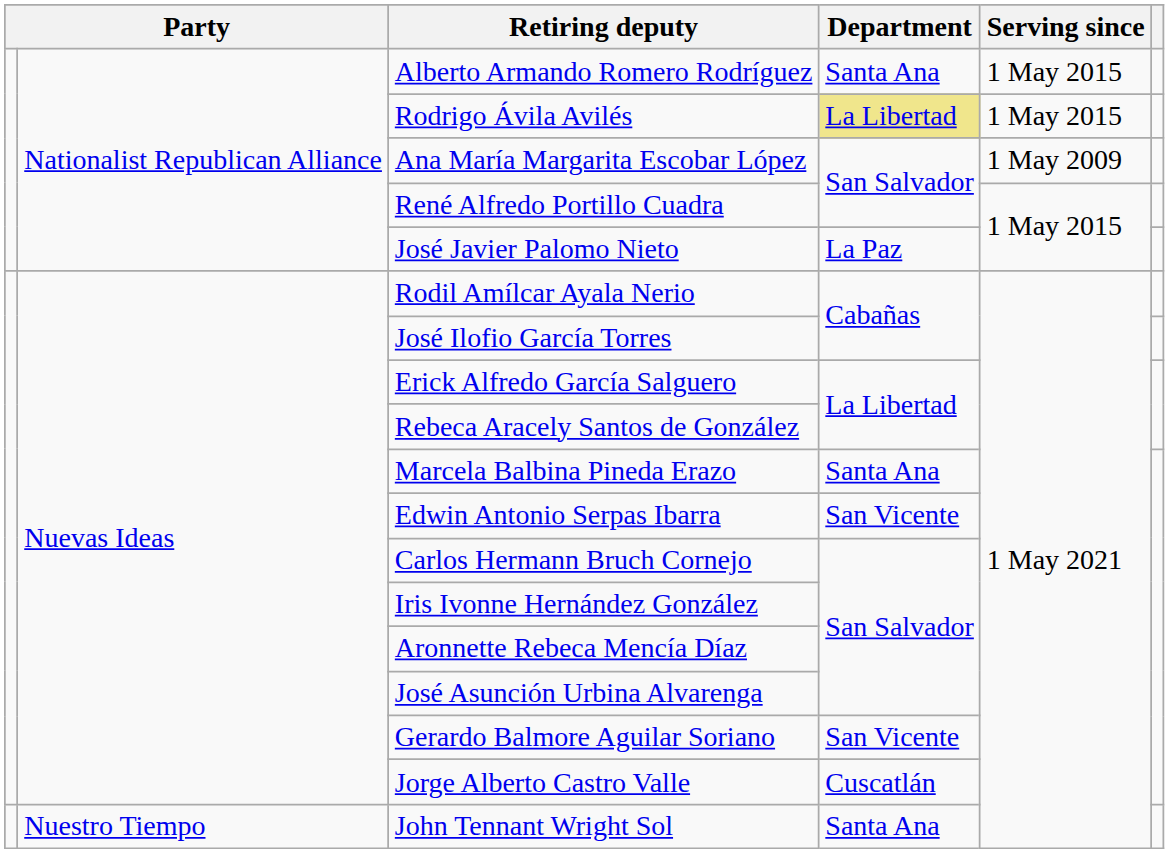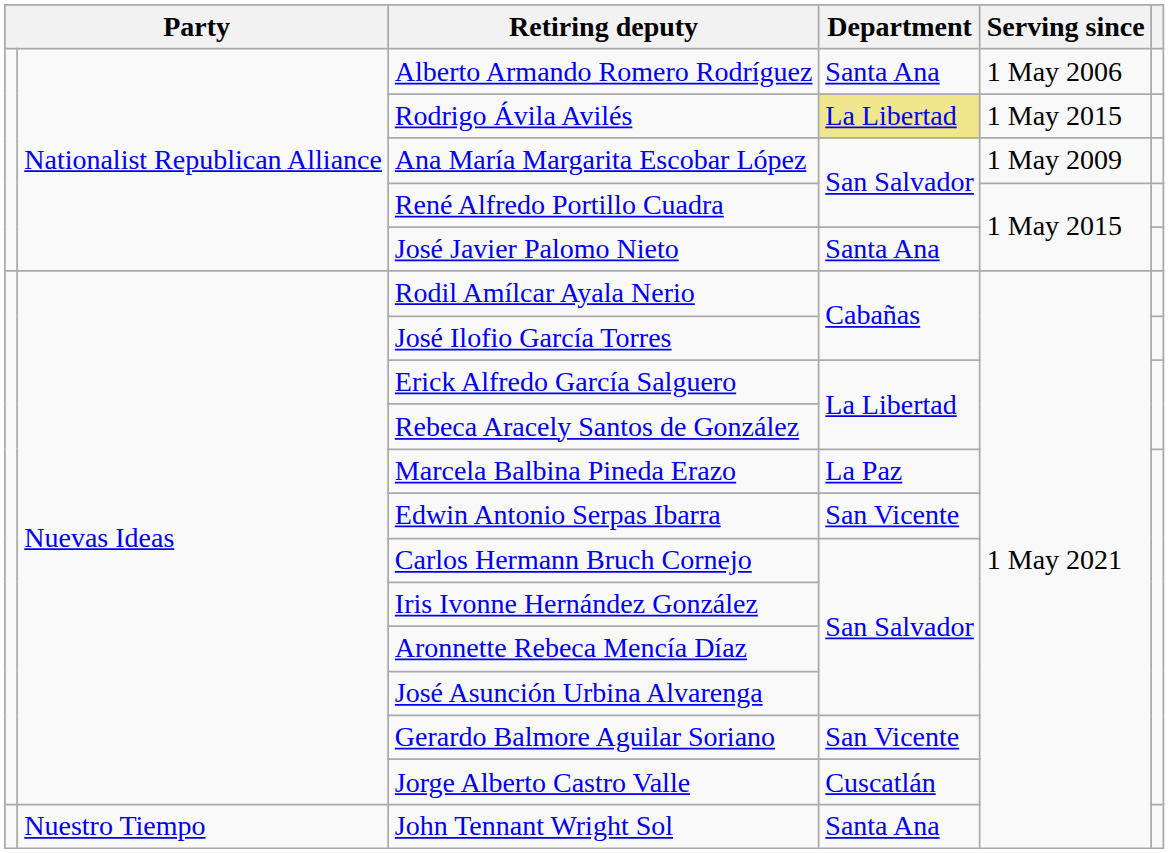(1054, 71) 1 May 2015 -> (1054, 71) 1 May 2006
(864, 248) La Paz -> (882, 248) Santa Ana
(882, 470) Santa Ana -> (864, 470) La Paz
